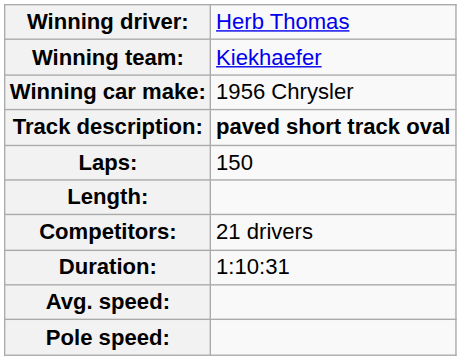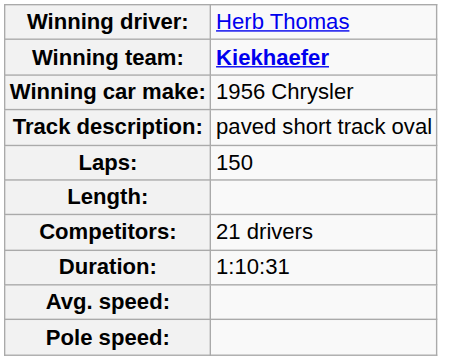(269, 57) normal -> (273, 57) bold
(333, 127) bold -> (324, 127) normal
